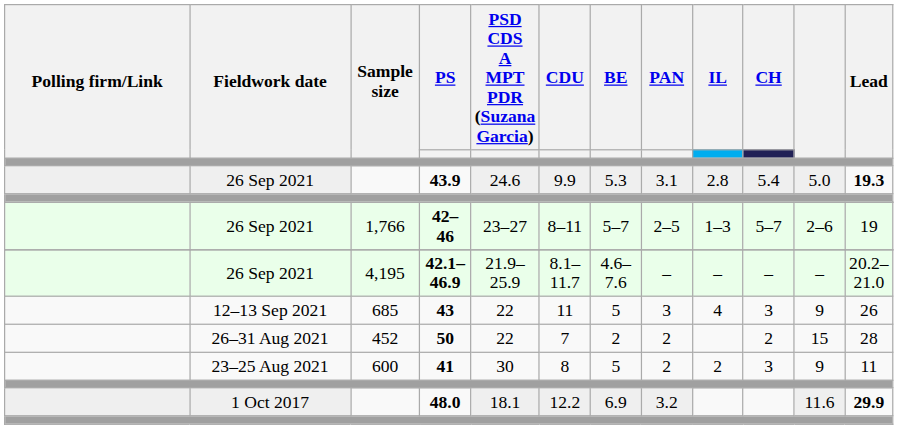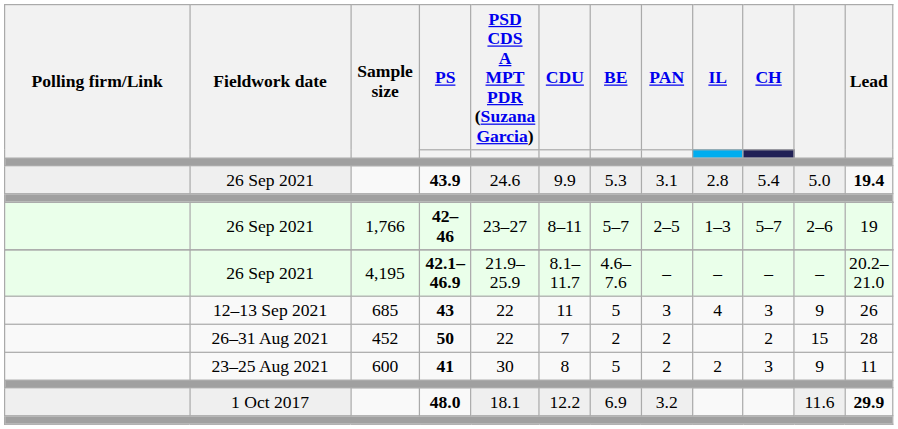(869, 180) 19.3 -> (869, 180) 19.4
